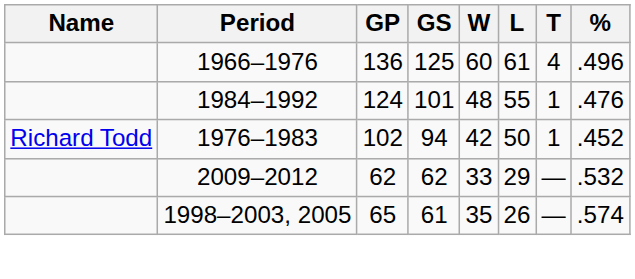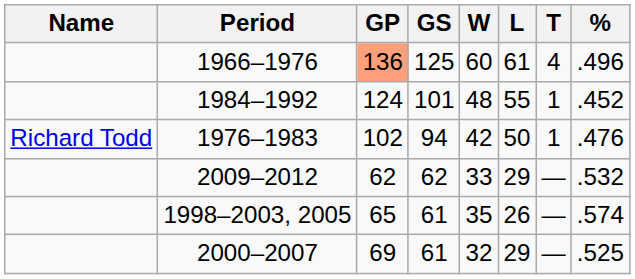(383, 61) no background -> (383, 61) lightsalmon background
(600, 100) .476 -> (600, 100) .452
(600, 138) .452 -> (600, 138) .476
+ row: (257, 253)
